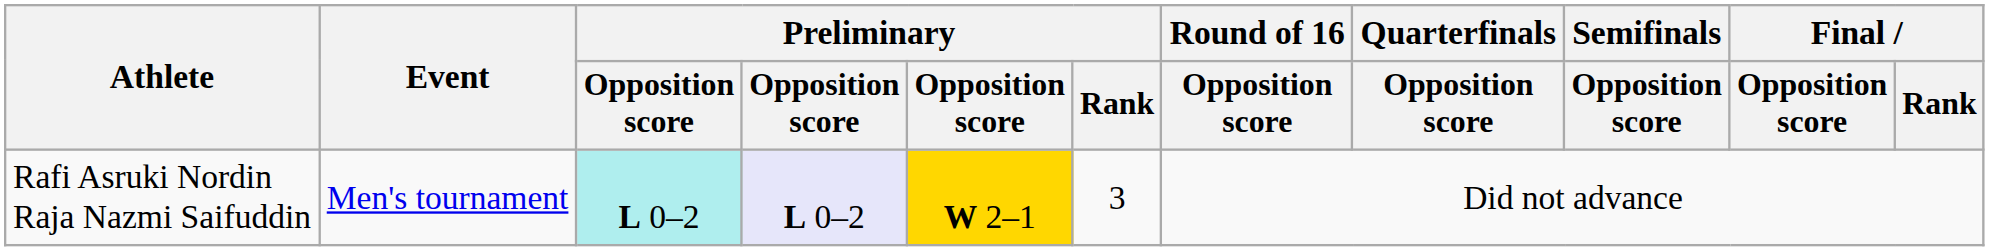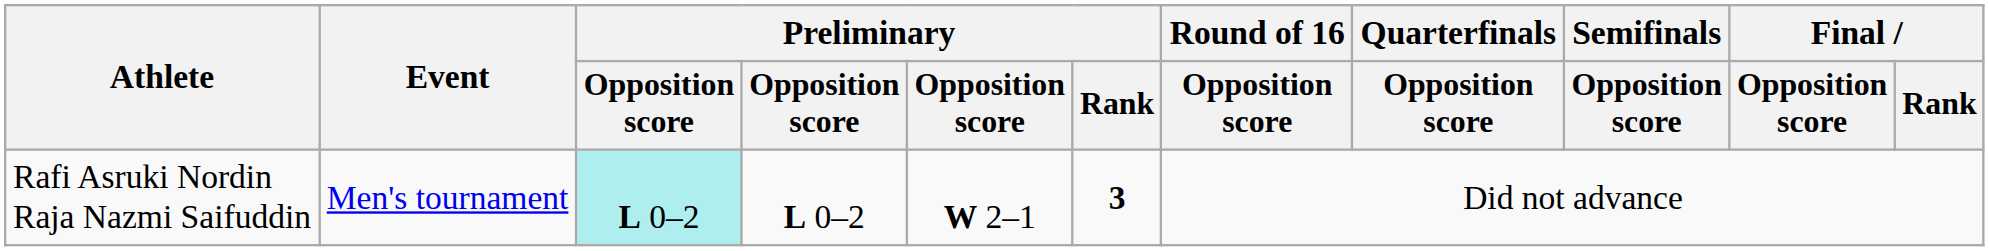(824, 217) lavender background -> (824, 217) no background
(990, 217) gold background -> (990, 217) no background
(1117, 197) normal -> (1117, 197) bold
